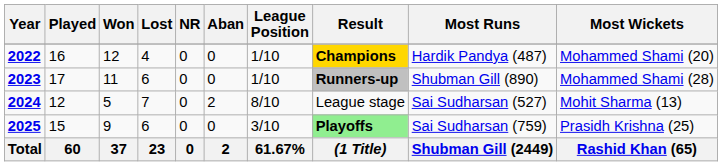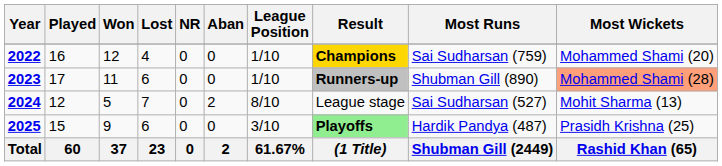(479, 56) Hardik Pandya (487) -> (479, 56) Sai Sudharsan (759)
(637, 79) no background -> (637, 79) lightsalmon background
(479, 126) Sai Sudharsan (759) -> (479, 126) Hardik Pandya (487)
